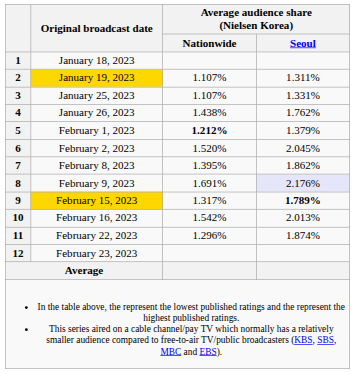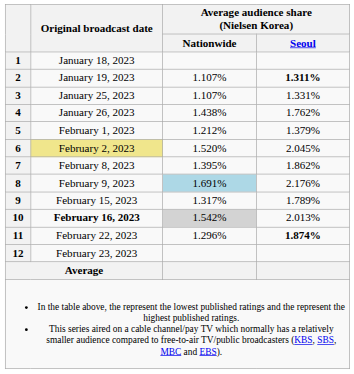(97, 78) gold background -> (97, 78) no background
(303, 78) normal -> (303, 78) bold
(210, 130) bold -> (210, 130) normal
(97, 148) no background -> (97, 148) khaki background
(210, 183) no background -> (210, 183) lightblue background
(303, 183) lavender background -> (303, 183) no background
(97, 200) gold background -> (97, 200) no background
(303, 200) bold -> (303, 200) normal
(97, 218) normal -> (97, 218) bold
(210, 218) no background -> (210, 218) lightgrey background
(303, 235) normal -> (303, 235) bold
